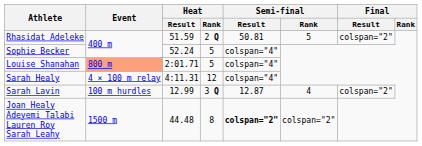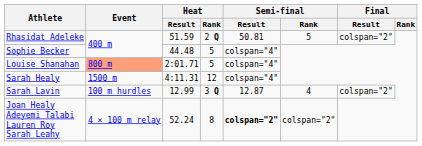(182, 51) 52.24 -> (182, 51) 44.48
(124, 78) 4 × 100 m relay -> (102, 78) 1500 m
(102, 119) 1500 m -> (124, 119) 4 × 100 m relay
(182, 119) 44.48 -> (182, 119) 52.24
